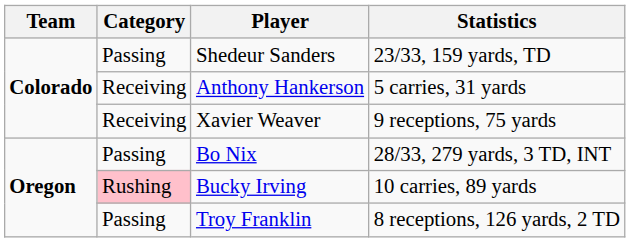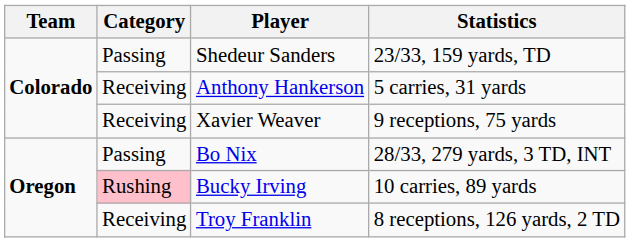(134, 219) Passing -> (144, 219) Receiving
